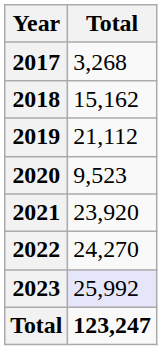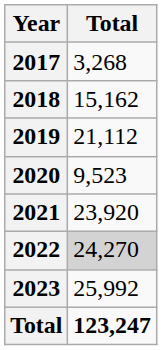(106, 250) no background -> (106, 250) lightgrey background
(106, 288) lavender background -> (106, 288) no background
